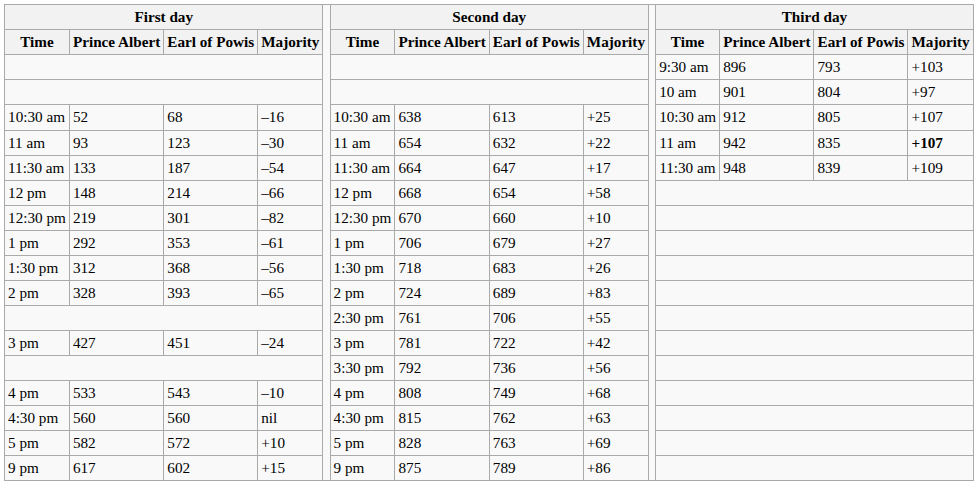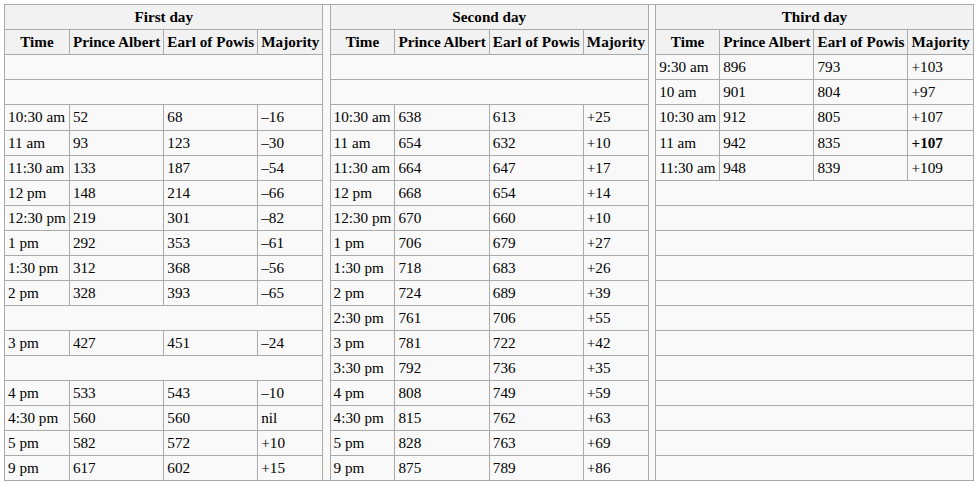(599, 142) +22 -> (599, 142) +10
(599, 192) +58 -> (599, 192) +14
(599, 292) +83 -> (599, 292) +39
(599, 368) +56 -> (599, 368) +35
(599, 393) +68 -> (599, 393) +59
